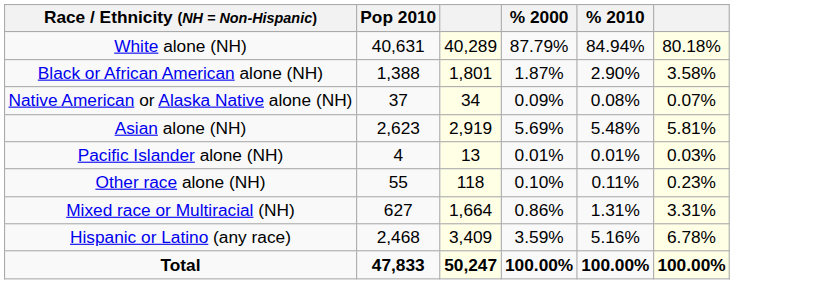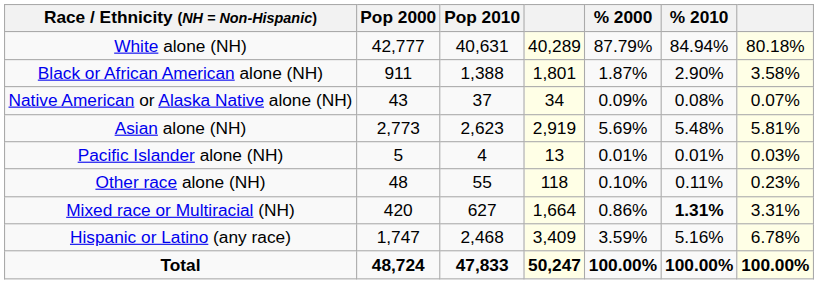+ column: (398, 18)
(615, 210) normal -> (699, 210) bold
